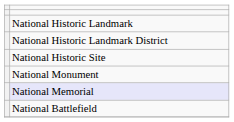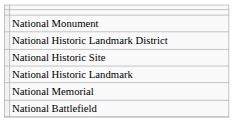(72, 23) National Historic Landmark -> (55, 23) National Monument
(55, 74) National Monument -> (72, 74) National Historic Landmark
(53, 91) lavender background -> (53, 91) no background
